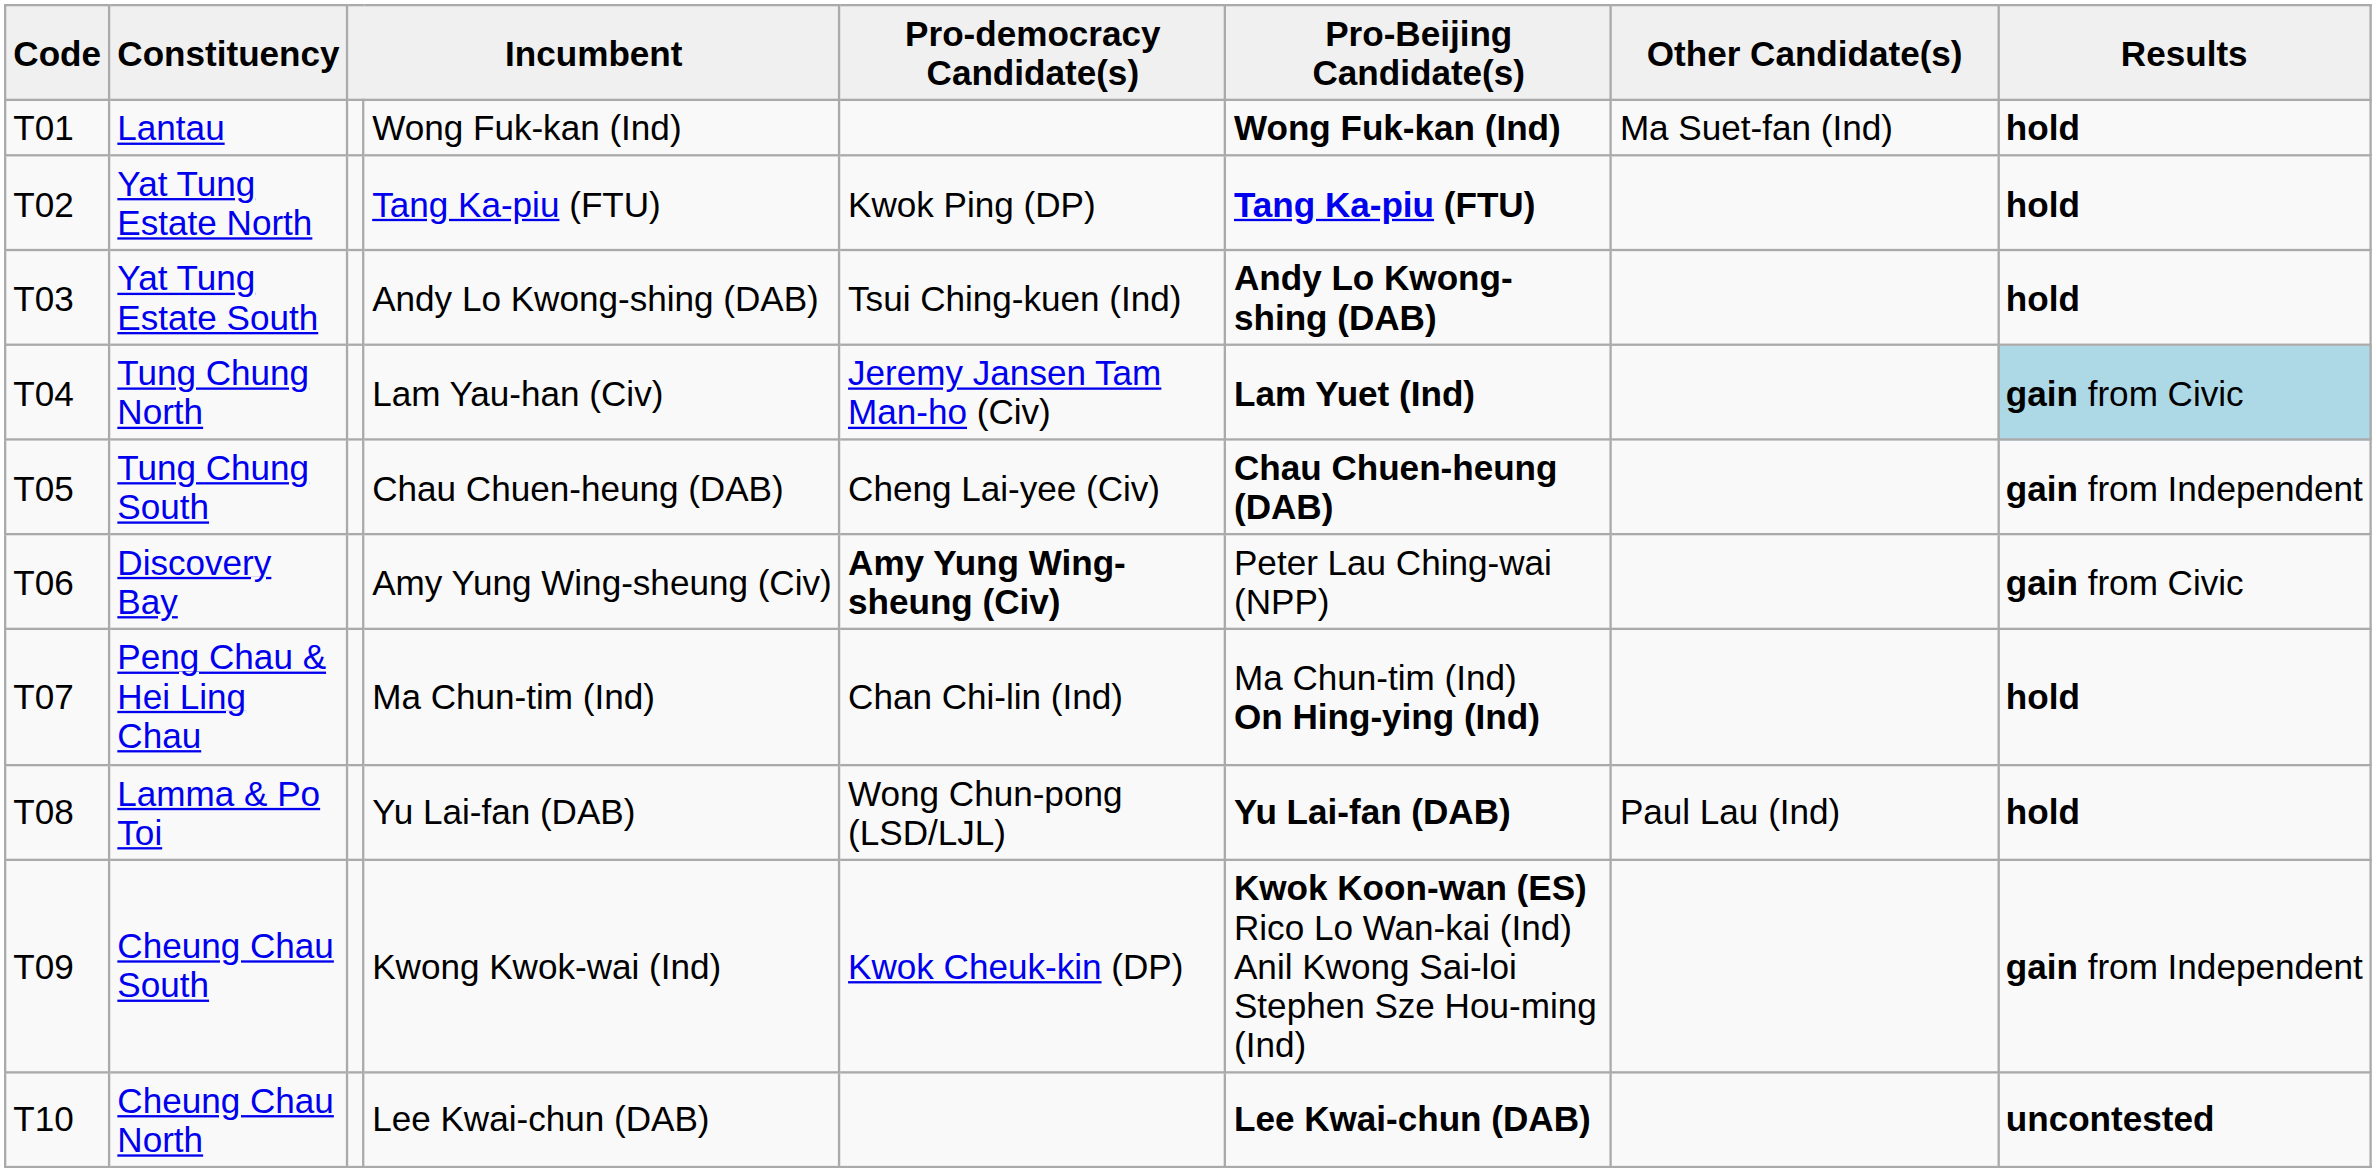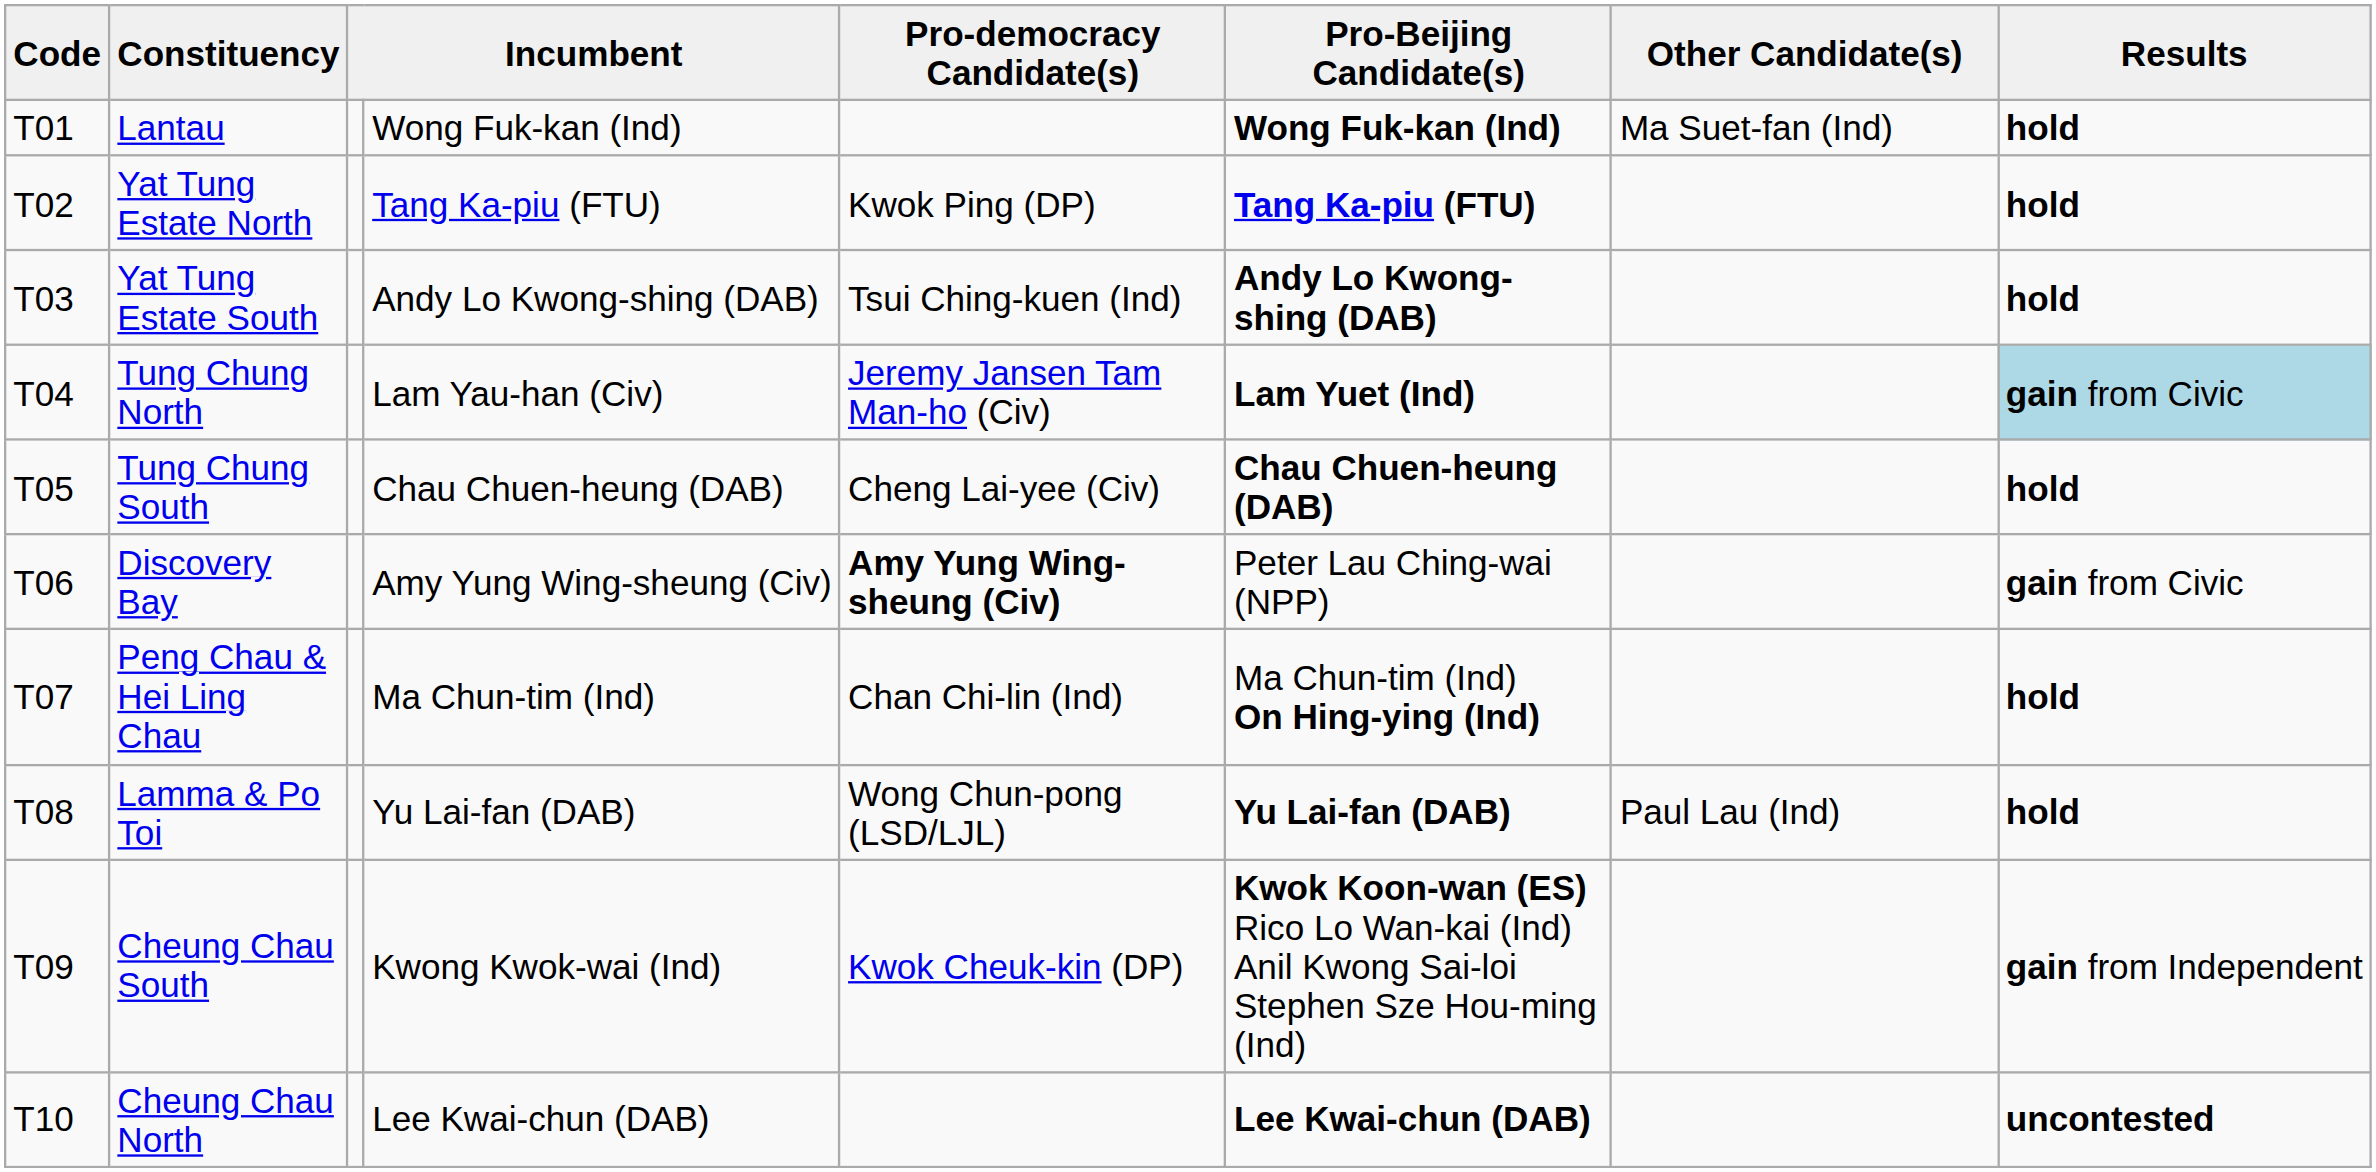(2184, 488) gain from Independent -> (2043, 488) hold
